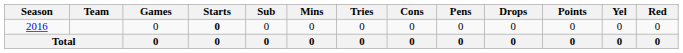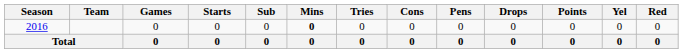(217, 26) bold -> (217, 26) normal
(312, 26) normal -> (312, 26) bold
